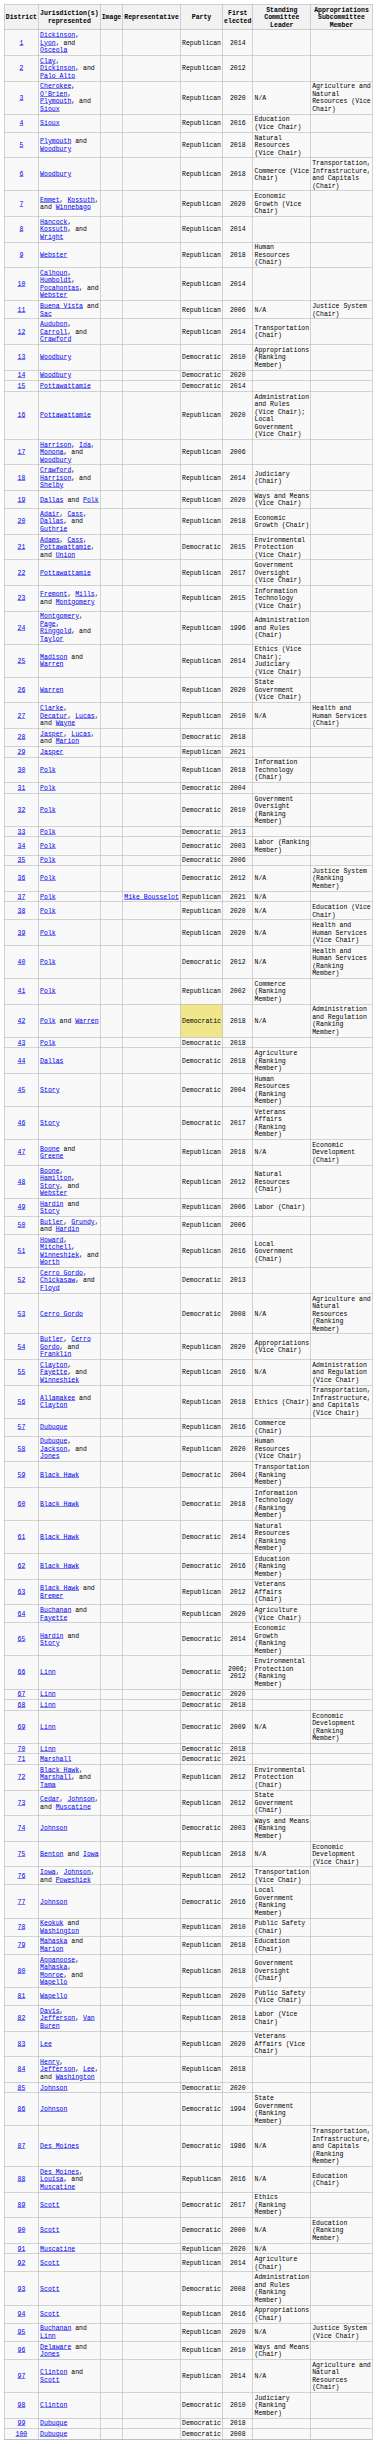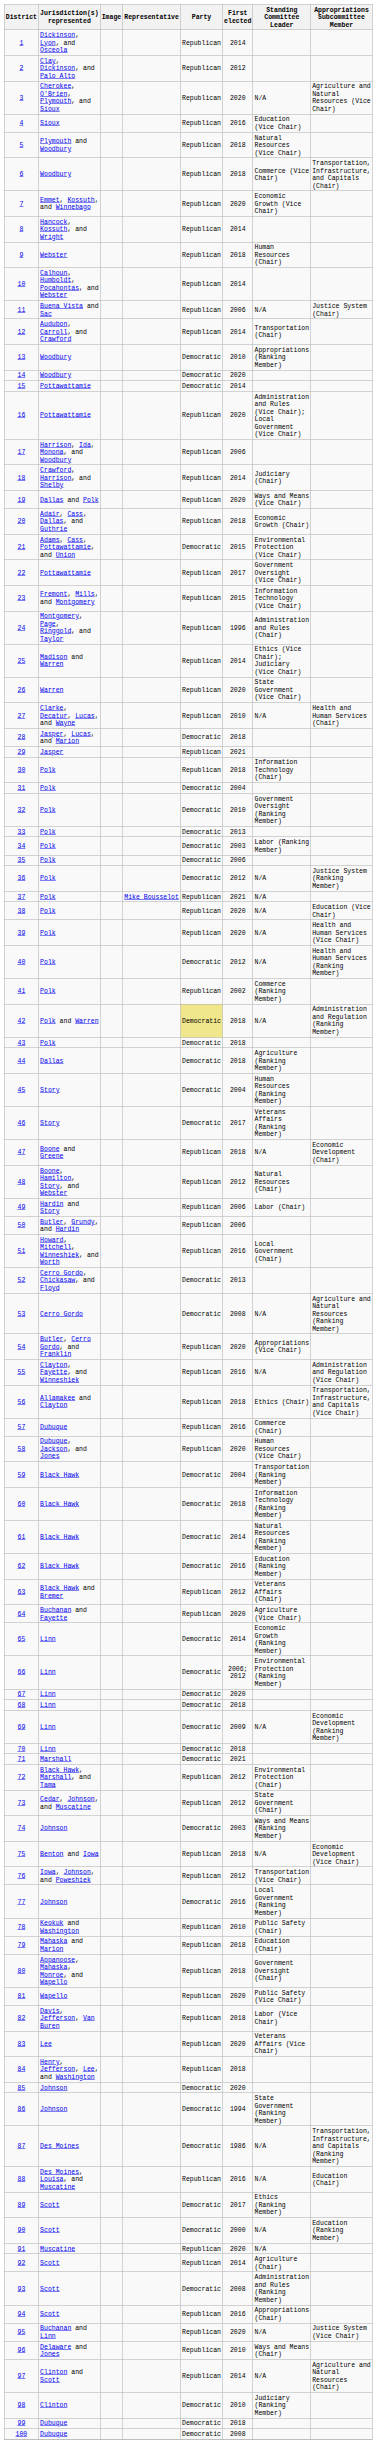(60, 1639) Hardin and Story -> (48, 1639) Linn
